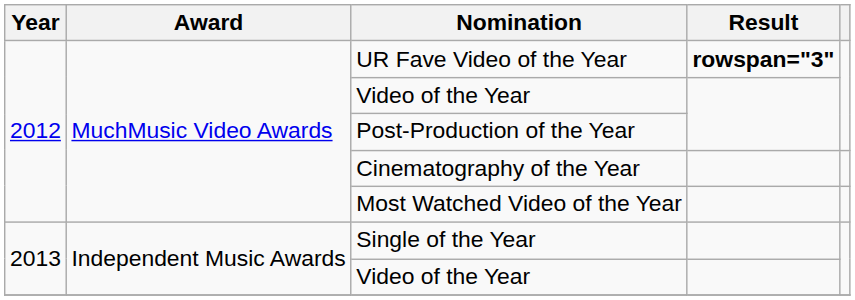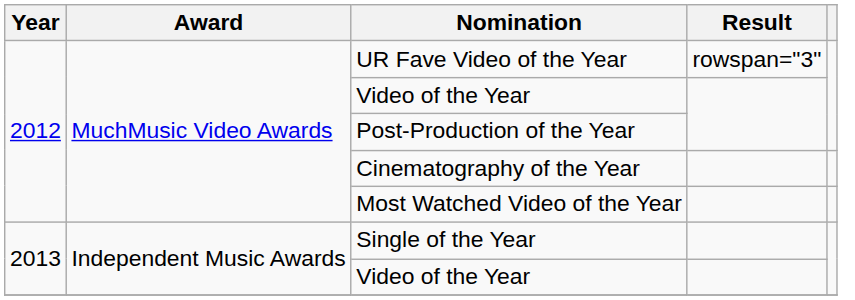(763, 58) bold -> (757, 58) normal
